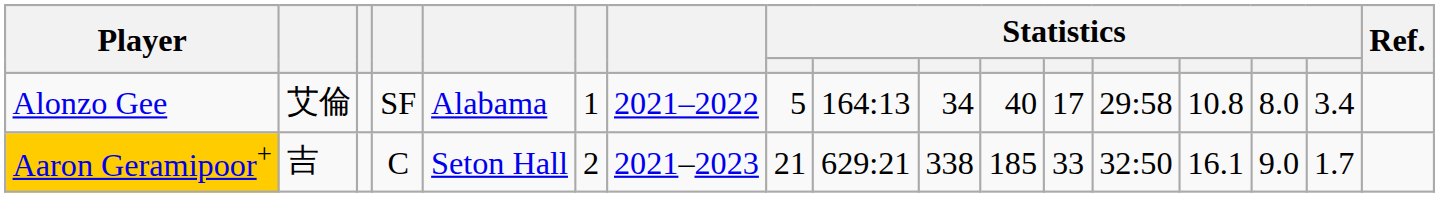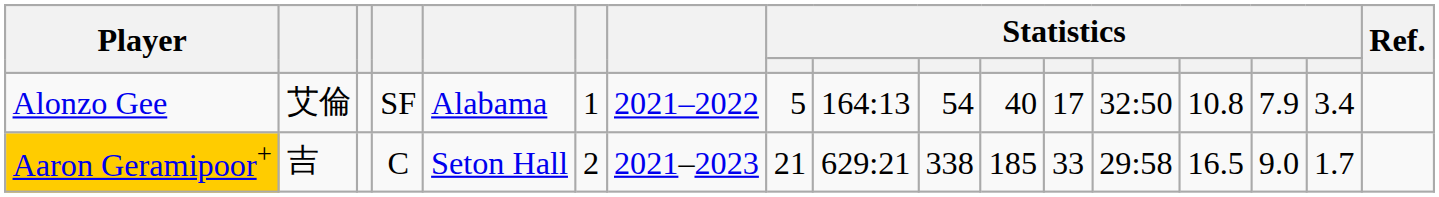(958, 102) 34 -> (958, 102) 54
(1136, 102) 29:58 -> (1136, 102) 32:50
(1279, 102) 8.0 -> (1279, 102) 7.9
(1136, 162) 32:50 -> (1136, 162) 29:58
(1216, 162) 16.1 -> (1216, 162) 16.5
